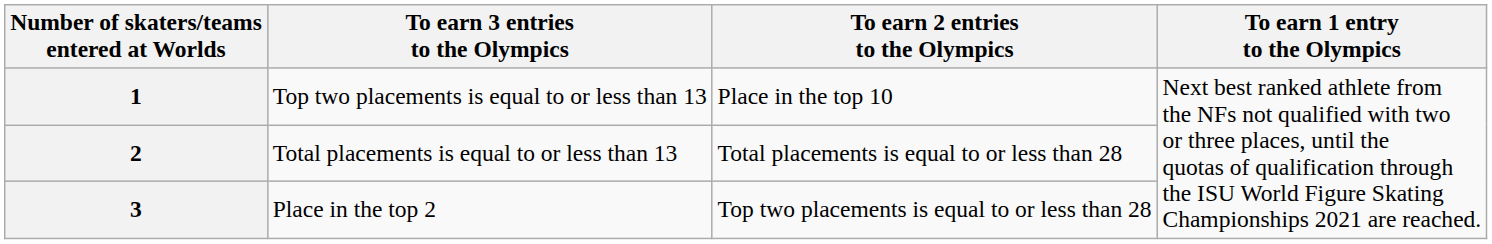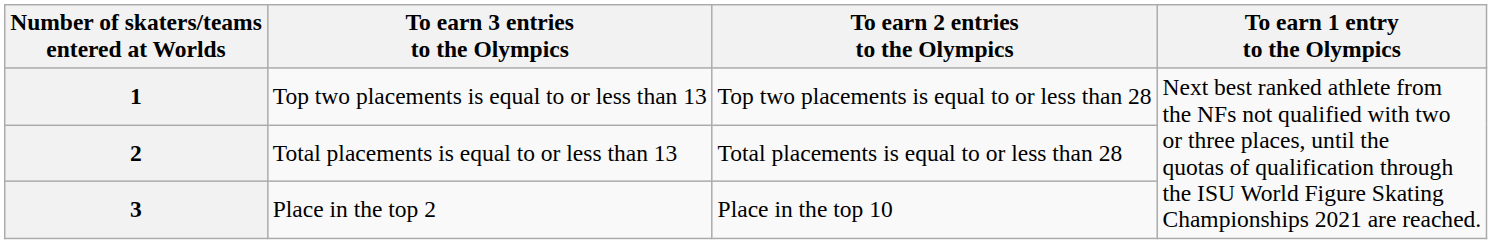(805, 96) Place in the top 10 -> (935, 96) Top two placements is equal to or less than 28
(935, 209) Top two placements is equal to or less than 28 -> (805, 209) Place in the top 10
